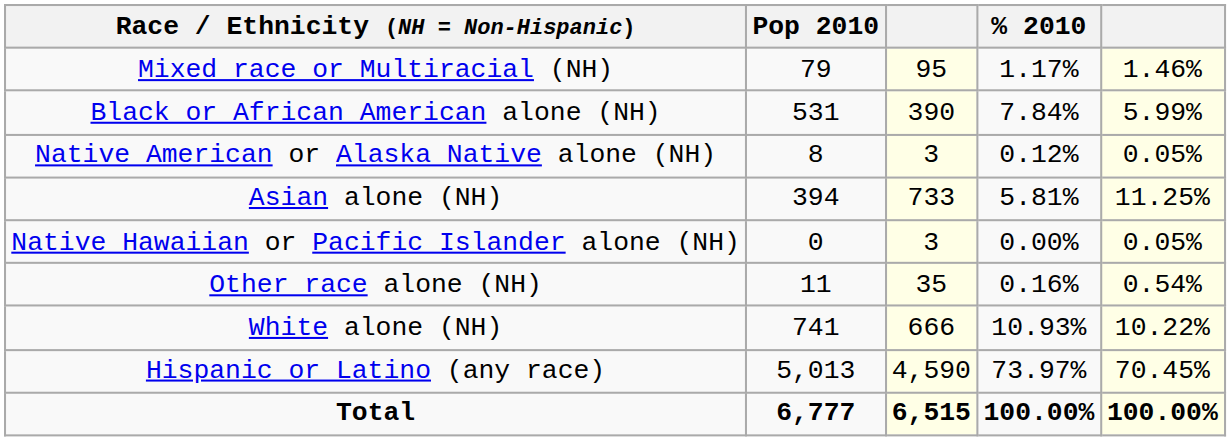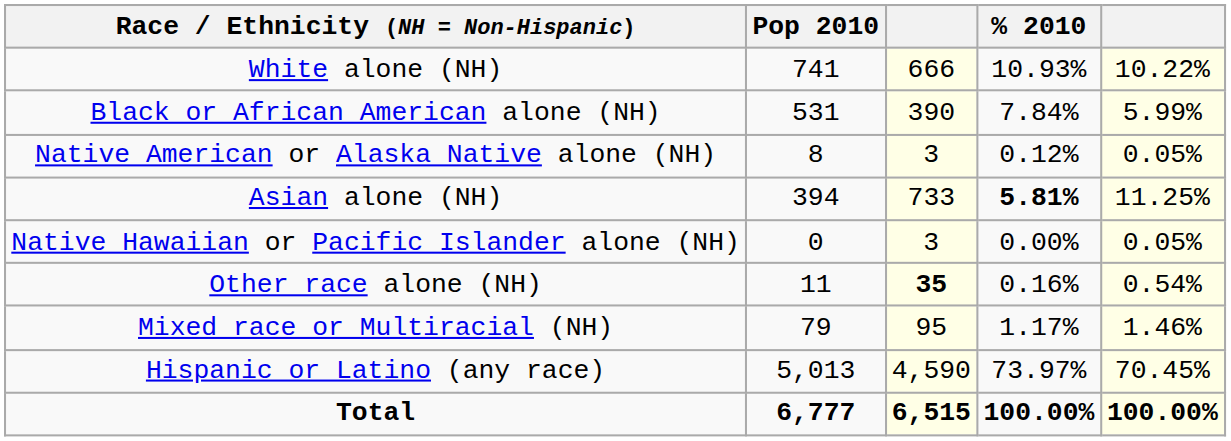rows swapped: (376, 328) <-> (376, 70)
(1039, 199) normal -> (1039, 199) bold
(931, 285) normal -> (931, 285) bold
